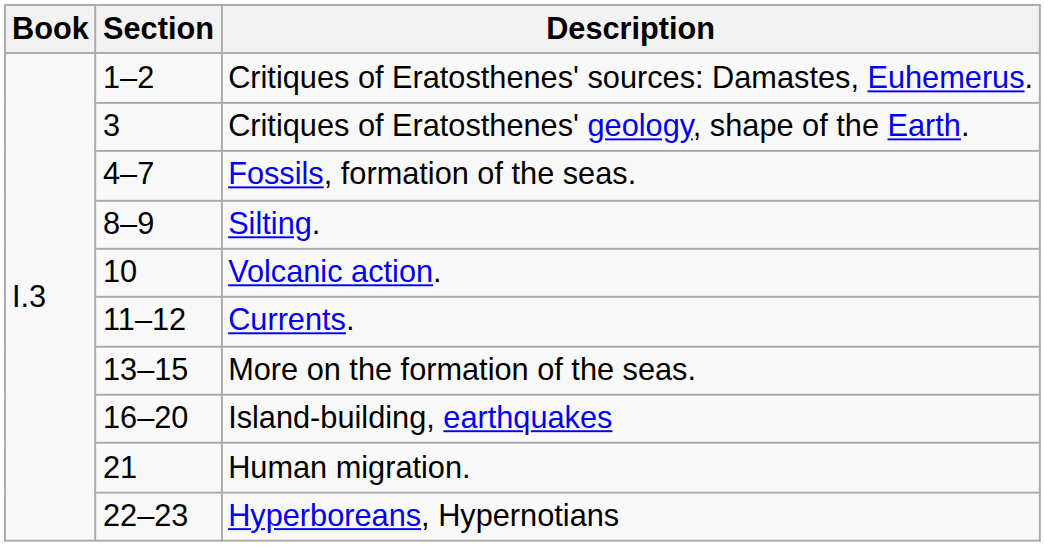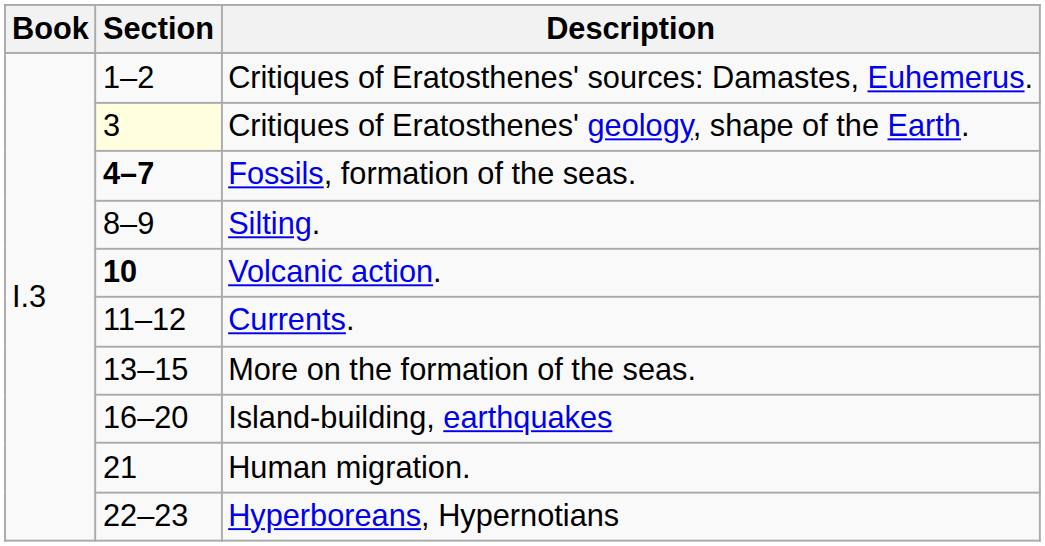(112, 126) no background -> (112, 126) lightyellow background
(129, 175) normal -> (129, 175) bold
(120, 272) normal -> (120, 272) bold
